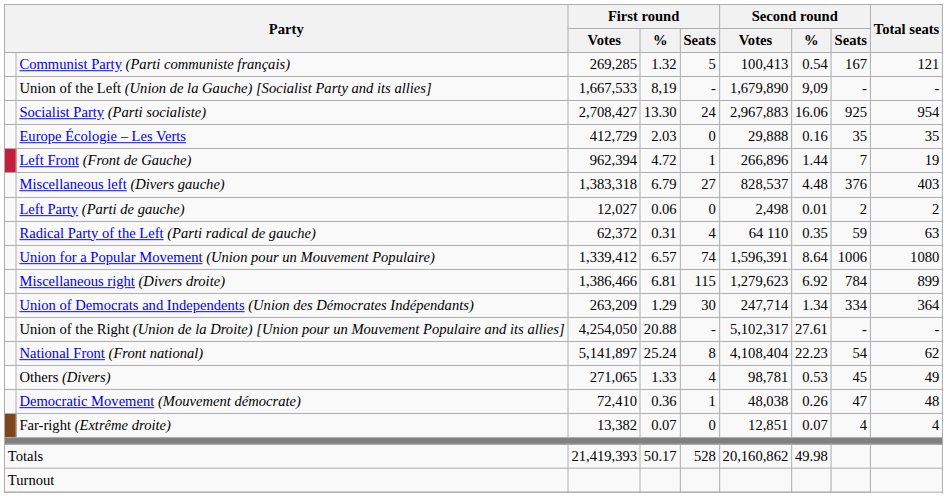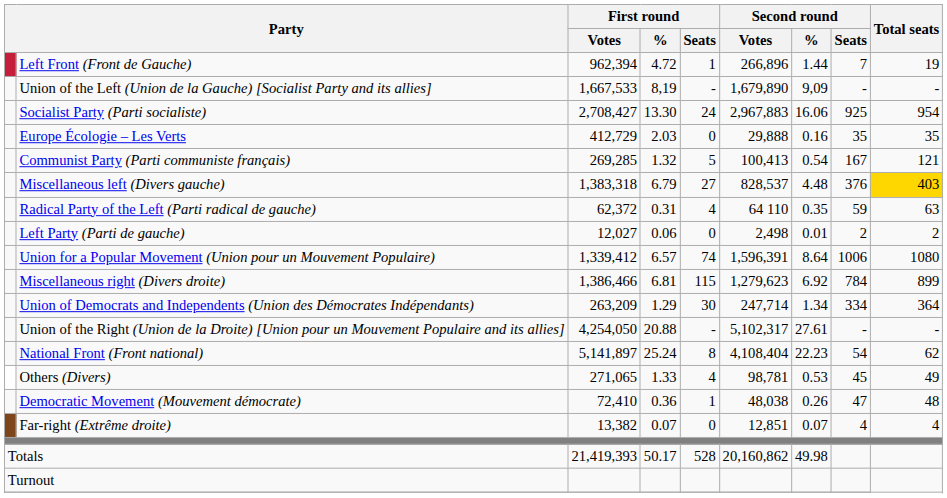rows swapped: (105, 161) <-> (155, 64)
(928, 185) no background -> (928, 185) gold background
rows swapped: (168, 233) <-> (102, 209)
